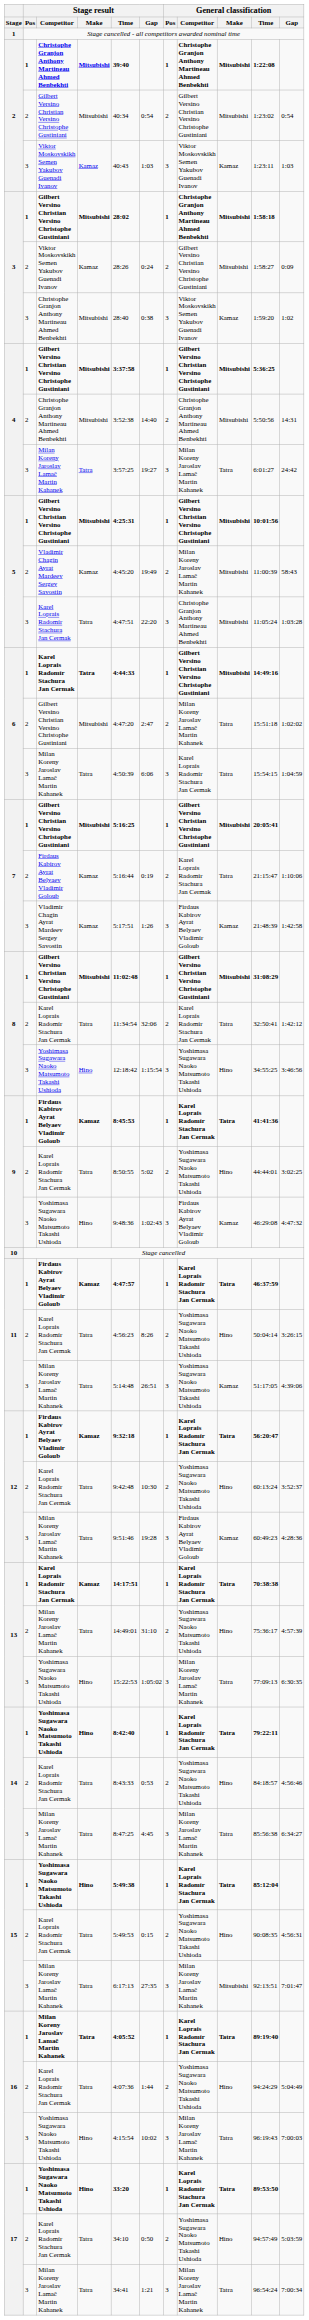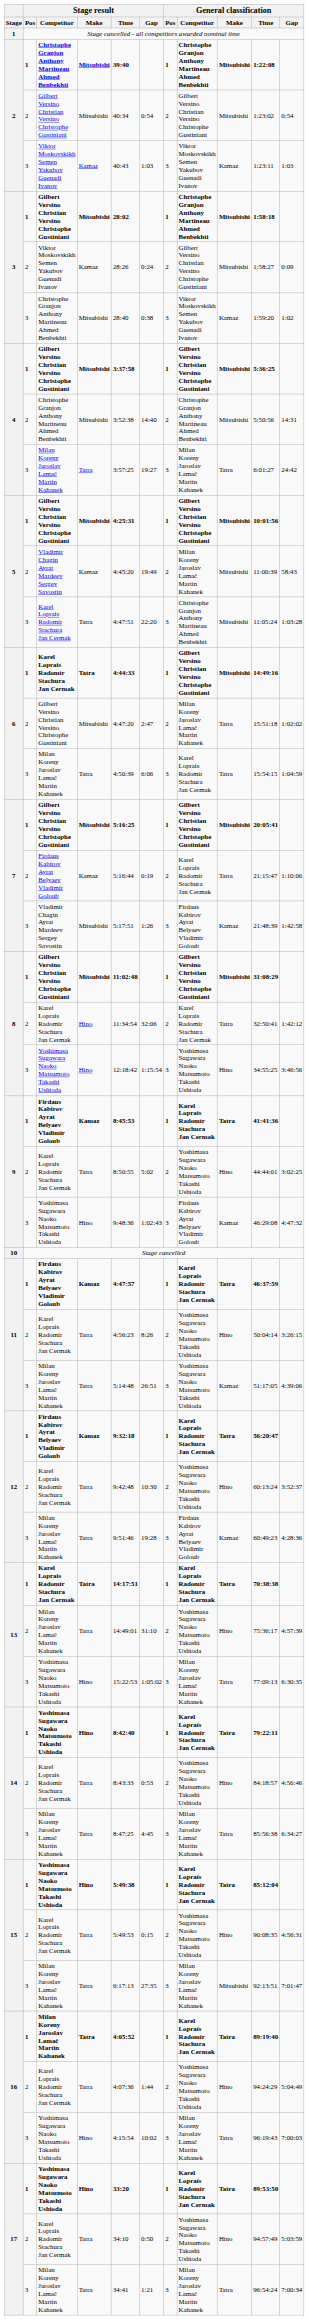(88, 925) Kamaz -> (93, 925) Mitsubishi
(86, 1023) Tatra -> (85, 1023) Hino
(89, 1584) Kamaz -> (87, 1584) Tatra
